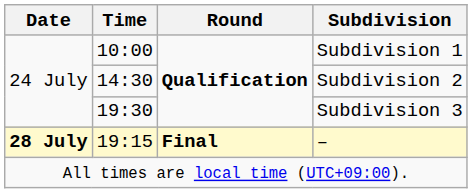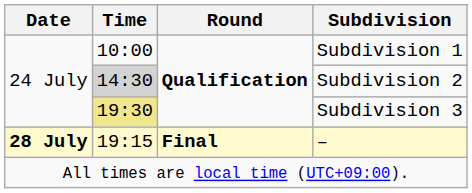(125, 81) no background -> (125, 81) lightgrey background
(125, 112) no background -> (125, 112) khaki background
